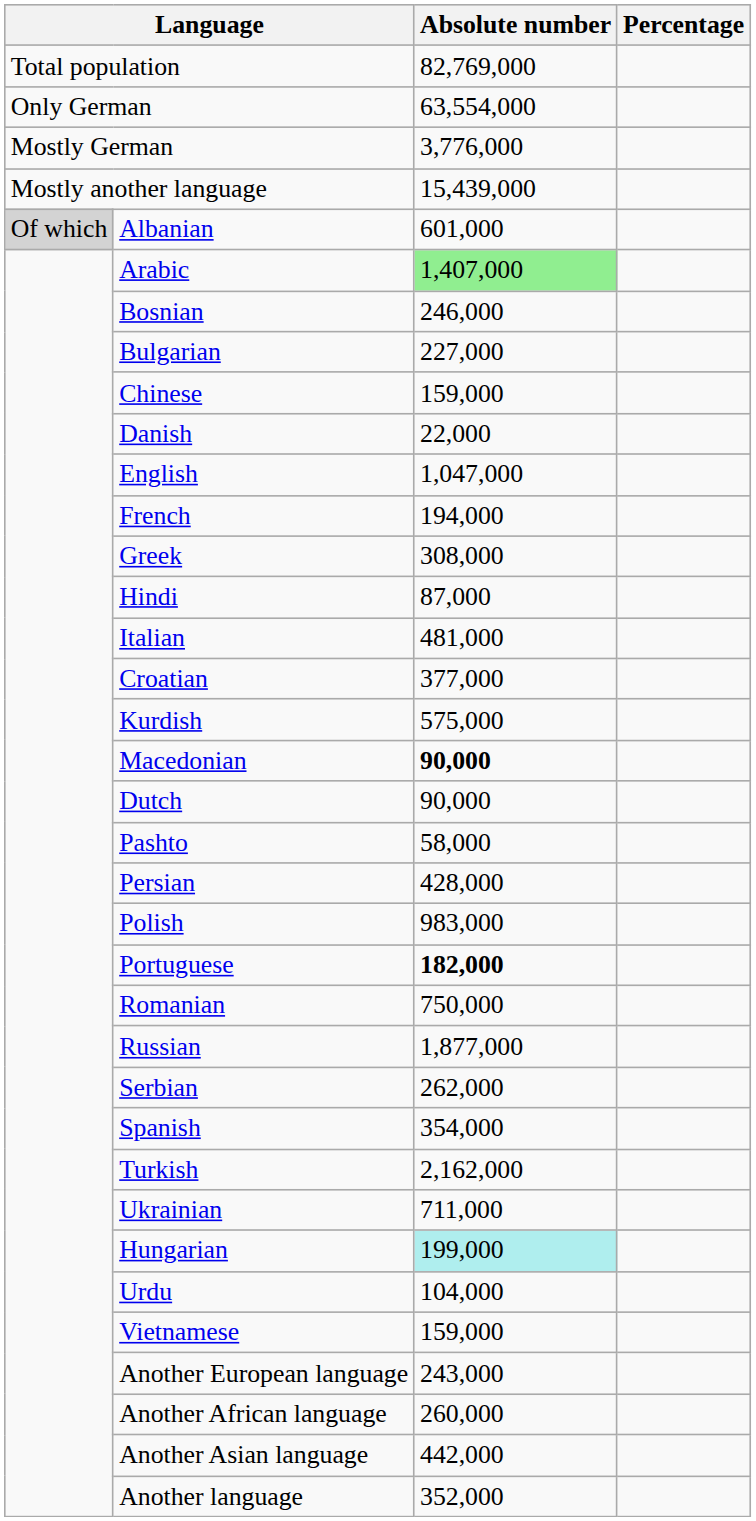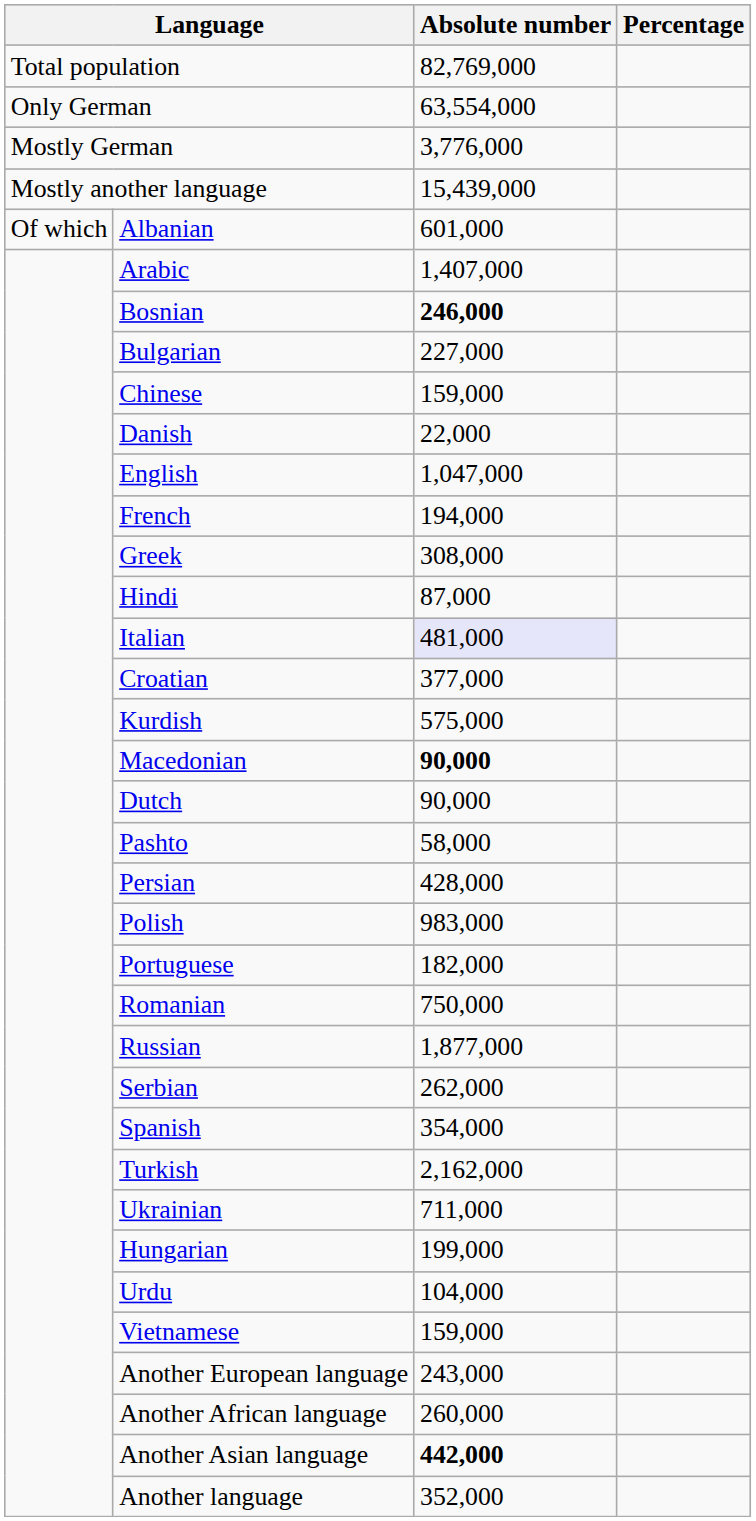(59, 229) lightgrey background -> (59, 229) no background
(472, 270) lightgreen background -> (472, 270) no background
(462, 310) normal -> (462, 310) bold
(462, 637) no background -> (462, 637) lavender background
(462, 964) bold -> (462, 964) normal
(462, 1250) paleturquoise background -> (462, 1250) no background
(462, 1454) normal -> (462, 1454) bold
